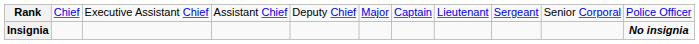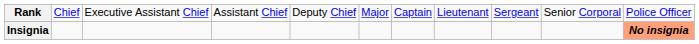(659, 30) no background -> (659, 30) lightsalmon background
